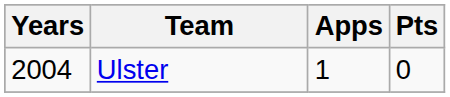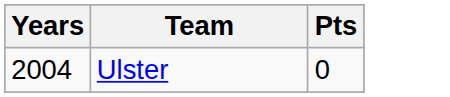- column: (349, 26)
